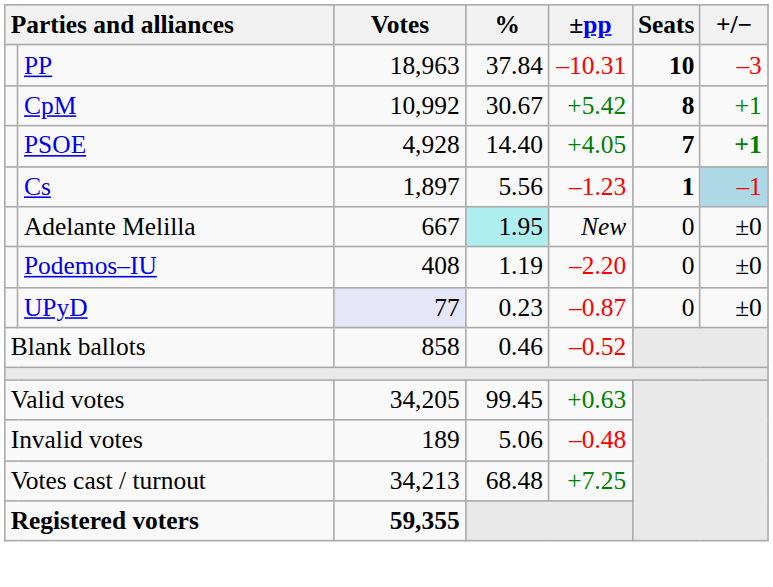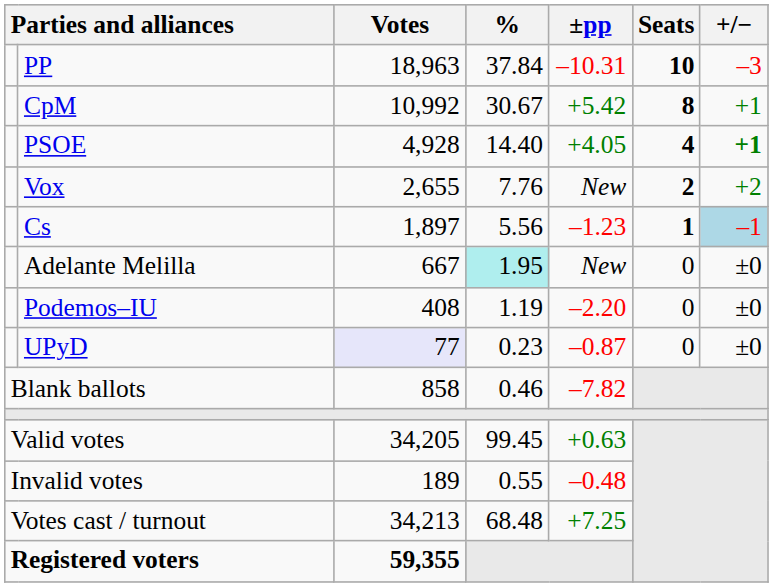(688, 145) 7 -> (688, 145) 4
+ row: (44, 186)
(598, 347) –0.52 -> (598, 387) –7.82
(521, 439) 5.06 -> (521, 480) 0.55
